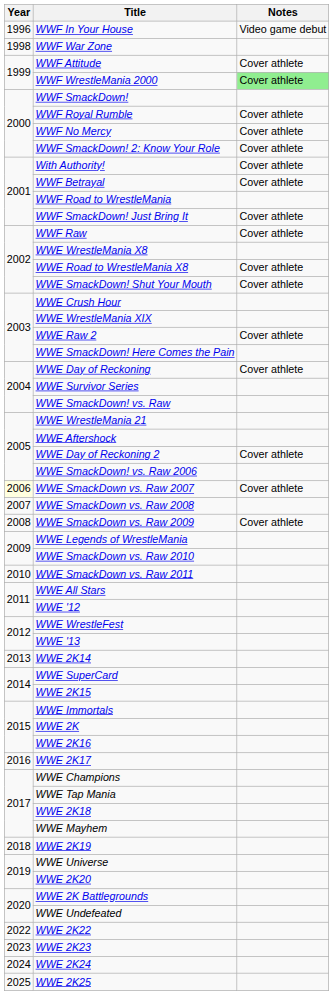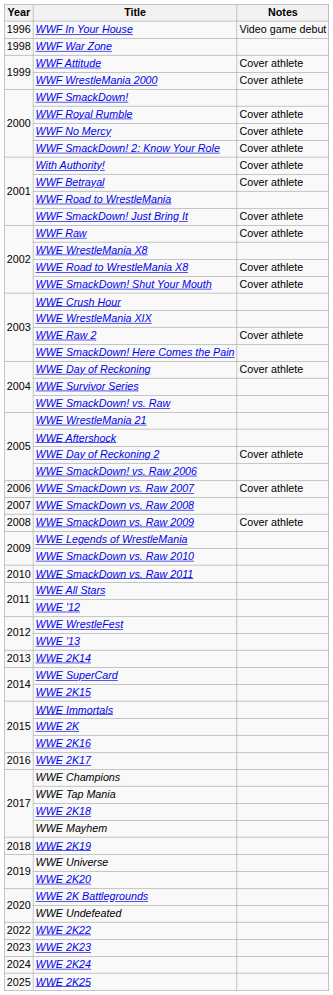(271, 81) lightgreen background -> (271, 81) no background
(19, 489) lightyellow background -> (19, 489) no background
